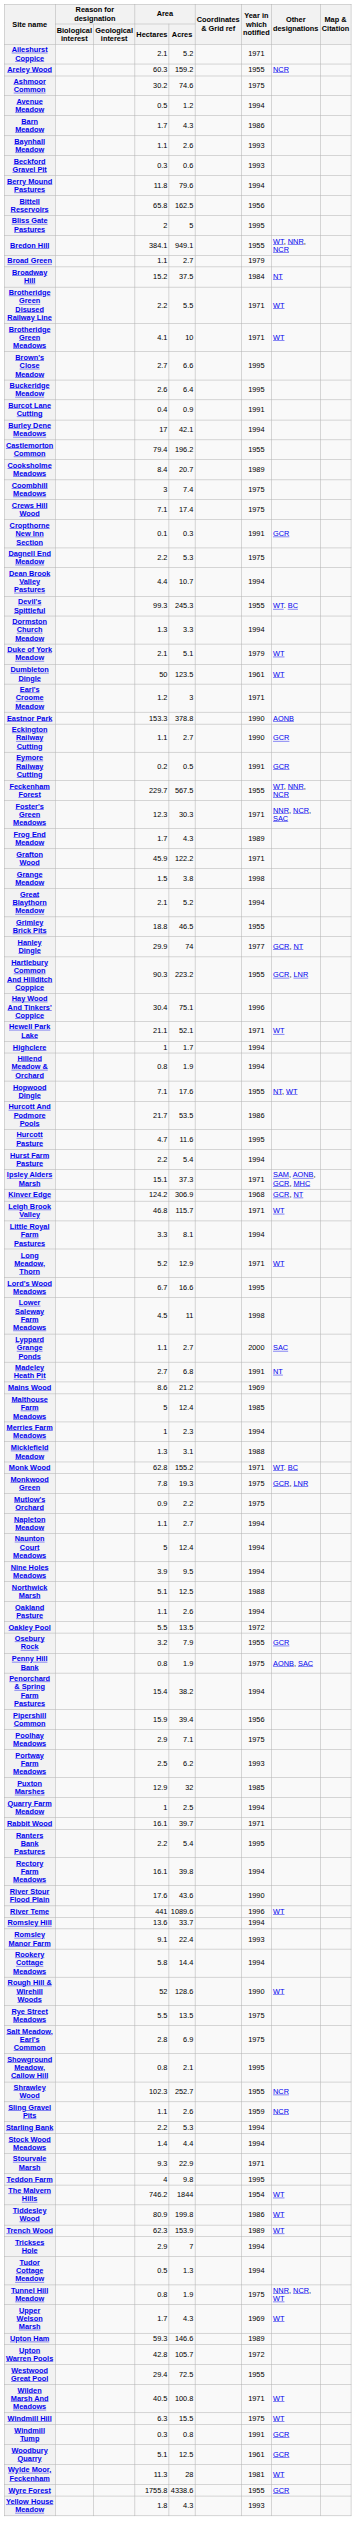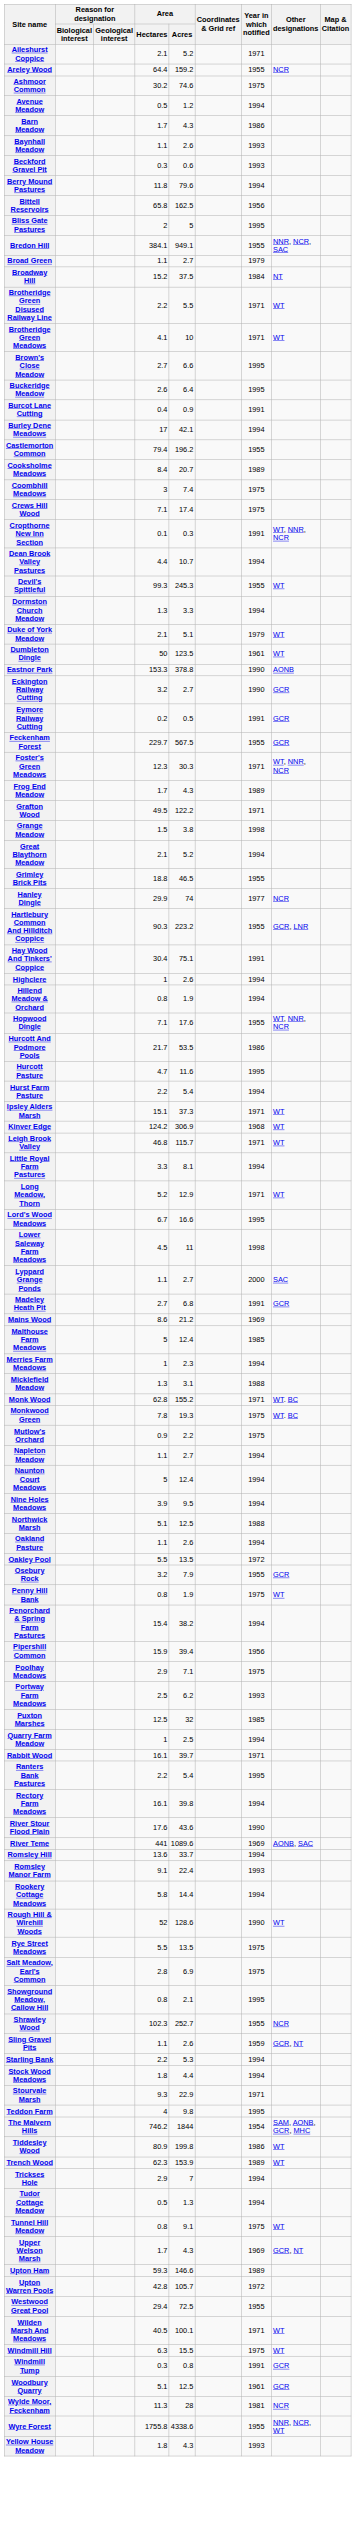(160, 70) 60.3 -> (160, 70) 64.4
(289, 245) WT, NNR, NCR -> (292, 245) NNR, NCR, SAC
(281, 533) GCR -> (289, 533) WT, NNR, NCR
- row: (30, 558)
(286, 606) WT. BC -> (279, 586) WT
- row: (30, 698)
(162, 738) 1.1 -> (162, 690) 3.2
(289, 790) WT, NNR, NCR -> (281, 742) GCR
(292, 814) NNR, NCR, SAC -> (289, 766) WT, NNR, NCR
(160, 858) 45.9 -> (160, 810) 49.5
(288, 946) GCR, NT -> (281, 898) NCR
(256, 1007) 1996 -> (256, 959) 1991
- row: (30, 1031)
(188, 1047) 1.7 -> (188, 979) 2.6
(285, 1091) NT, WT -> (289, 1023) WT, NNR, NCR
(294, 1179) SAM, AONB, GCR, MHC -> (279, 1111) WT
(288, 1195) GCR, NT -> (279, 1127) WT
(278, 1372) NT -> (281, 1304) GCR
(291, 1483) GCR, LNR -> (286, 1415) WT. BC
(293, 1663) AONB, SAC -> (279, 1595) WT
(160, 1787) 12.9 -> (160, 1719) 12.5
(256, 1911) 1996 -> (256, 1843) 1969
(279, 1911) WT -> (293, 1843) AONB, SAC
(281, 2112) NCR -> (288, 2043) GCR, NT
(162, 2143) 1.4 -> (162, 2075) 1.8
(279, 2195) WT -> (294, 2127) SAM, AONB, GCR, MHC
(188, 2295) 1.9 -> (188, 2226) 9.1
(292, 2295) NNR, NCR, WT -> (279, 2226) WT
(279, 2319) WT -> (288, 2250) GCR, NT
(184, 2398) 100.8 -> (184, 2330) 100.1
(279, 2474) WT -> (281, 2406) NCR
(281, 2490) GCR -> (292, 2426) NNR, NCR, WT
